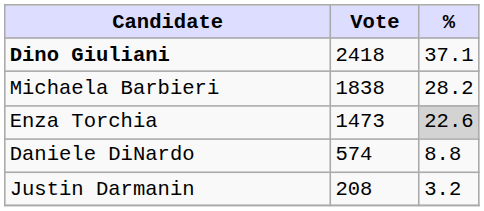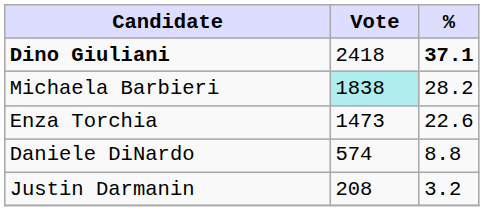(449, 55) normal -> (449, 55) bold
(360, 88) no background -> (360, 88) paleturquoise background
(449, 122) lightgrey background -> (449, 122) no background
